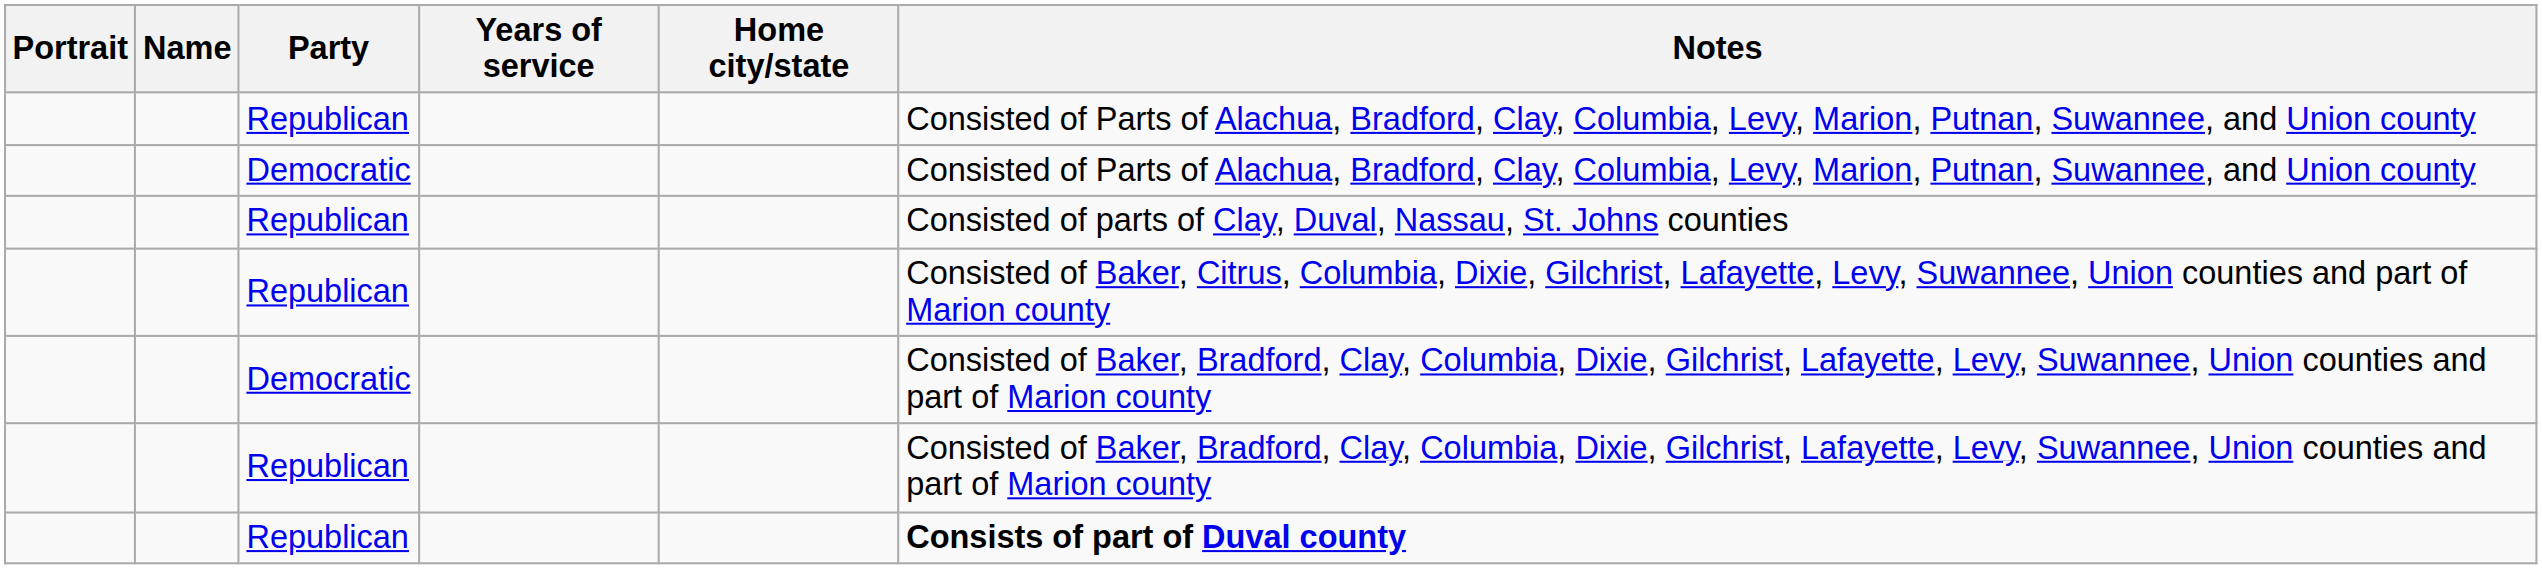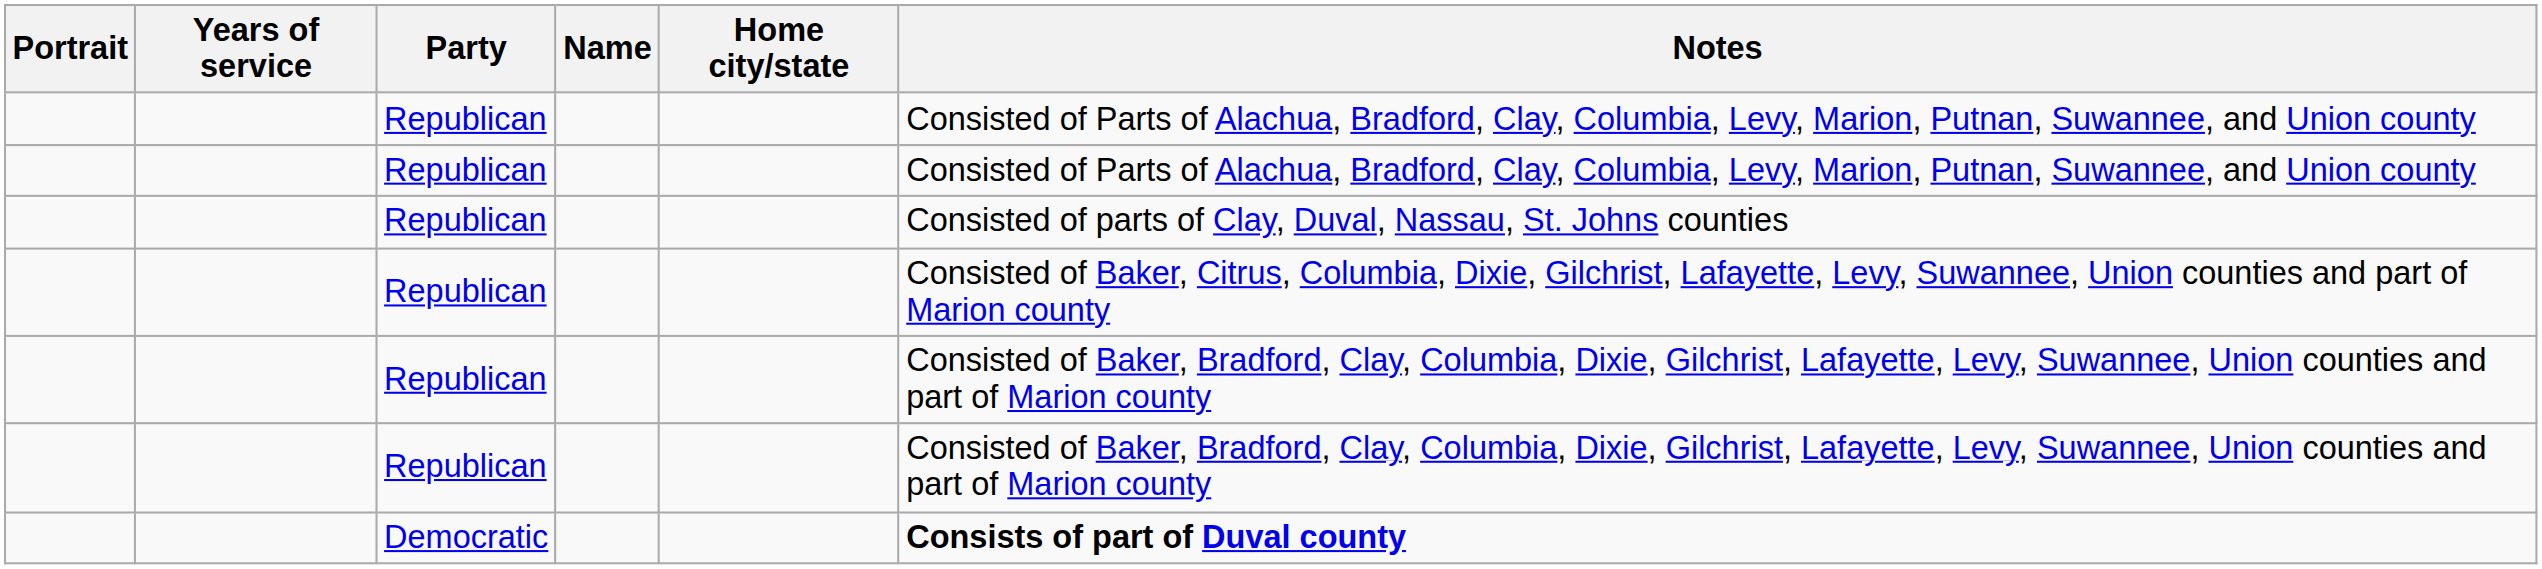columns swapped: (187, 48) <-> (539, 48)
(329, 169) Democratic -> (465, 169) Republican
(329, 379) Democratic -> (465, 379) Republican
(328, 536) Republican -> (466, 536) Democratic
